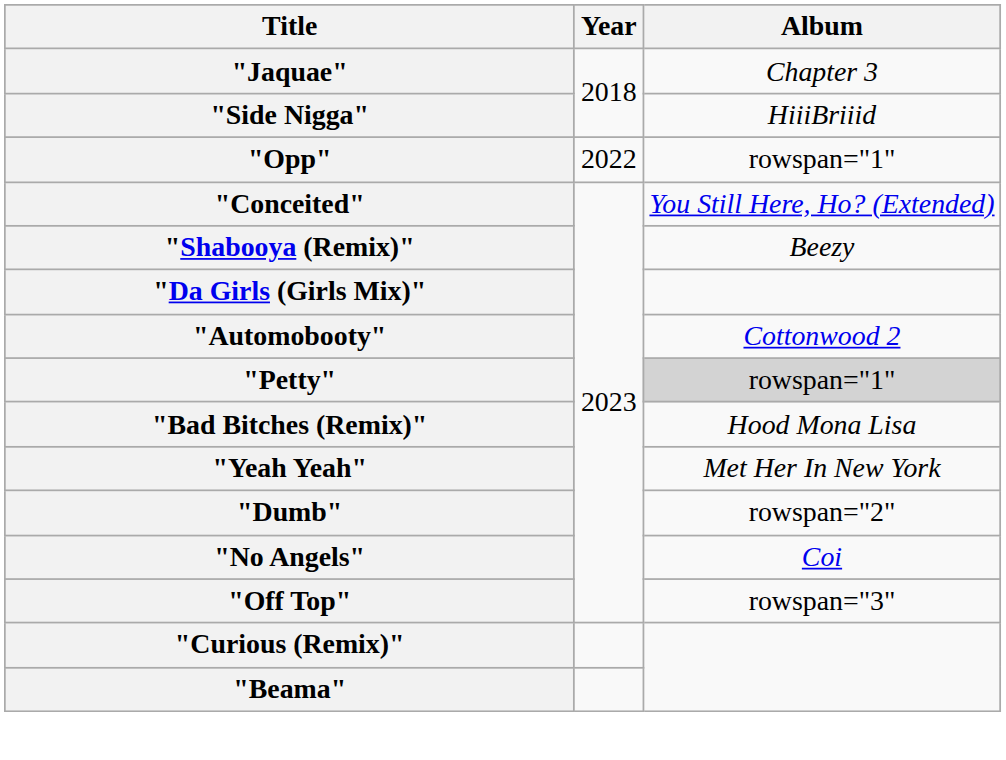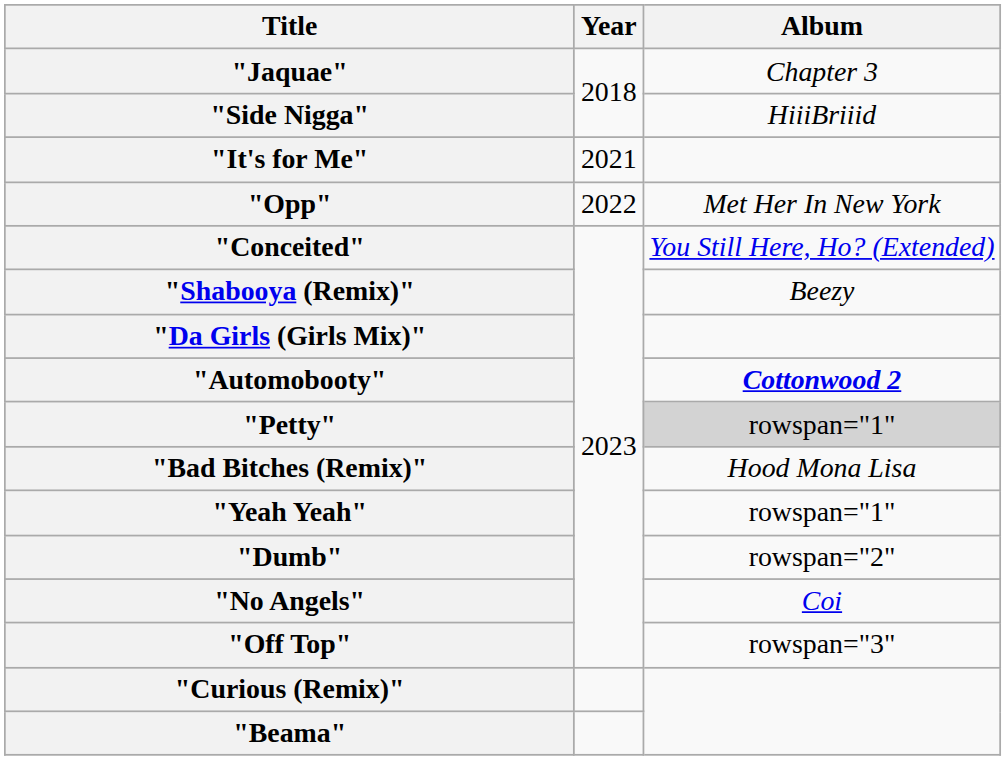+ row: (290, 159)
(822, 159) rowspan="1" -> (822, 203) Met Her In New York
(822, 335) normal -> (822, 379) bold
(822, 468) Met Her In New York -> (822, 512) rowspan="1"
